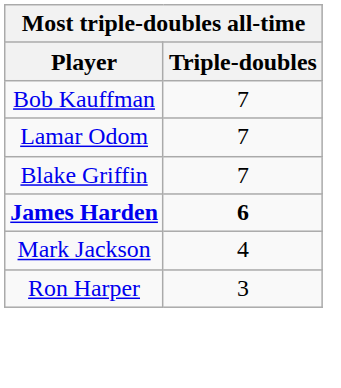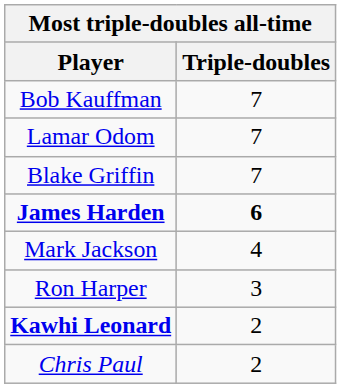+ row: (91, 325)
+ row: (91, 363)
